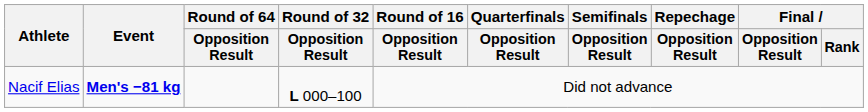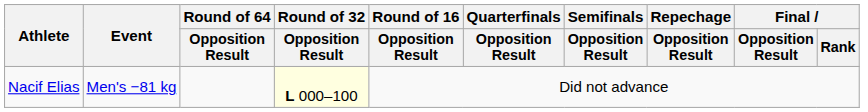(133, 87) bold -> (131, 87) normal
(326, 96) no background -> (321, 96) lightyellow background
